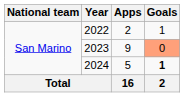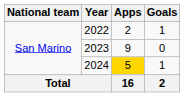(162, 48) lightsalmon background -> (162, 48) no background
(128, 65) no background -> (128, 65) gold background
(162, 65) bold -> (162, 65) normal
